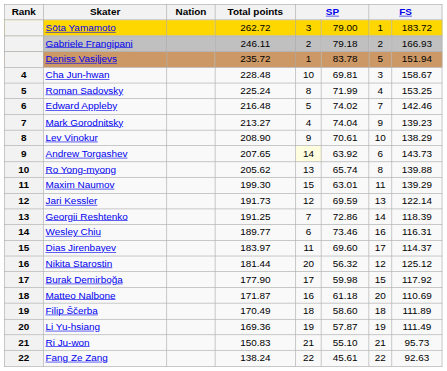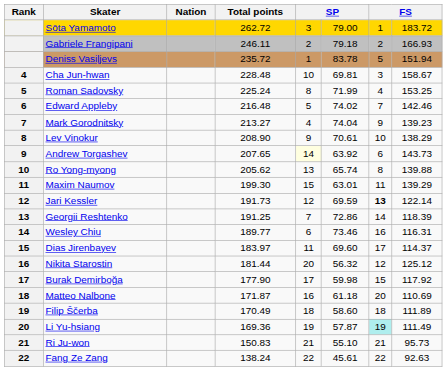(380, 201) normal -> (380, 201) bold
(380, 327) no background -> (380, 327) paleturquoise background
